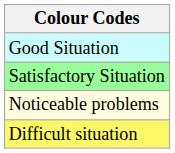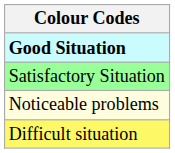(64, 47) normal -> (67, 47) bold
